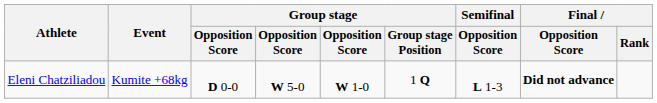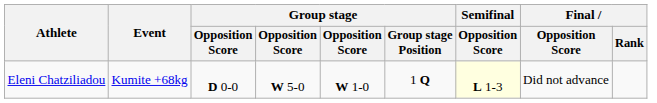(488, 87) no background -> (488, 87) lightyellow background
(569, 80) bold -> (566, 80) normal
